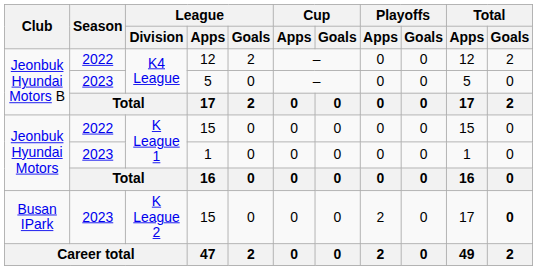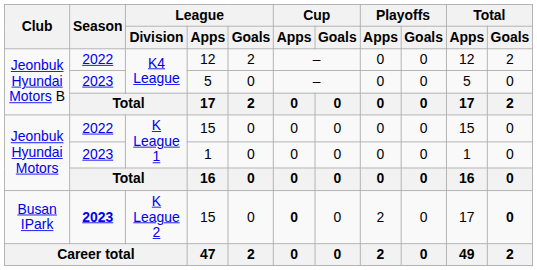(98, 217) normal -> (98, 217) bold
(294, 217) normal -> (294, 217) bold
